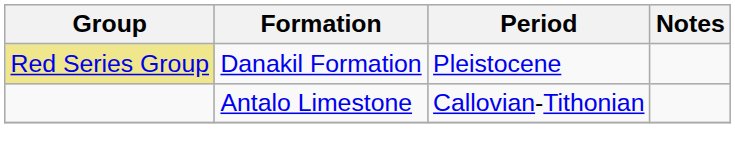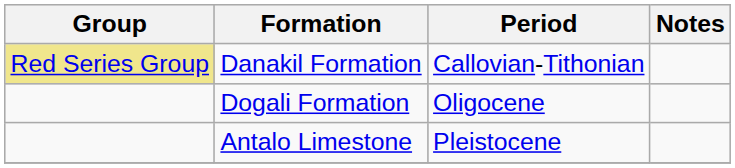(497, 63) Pleistocene -> (539, 63) Callovian-Tithonian
+ row: (315, 102)
(539, 102) Callovian-Tithonian -> (497, 142) Pleistocene
